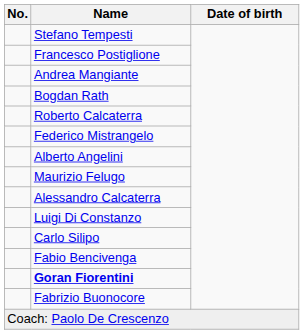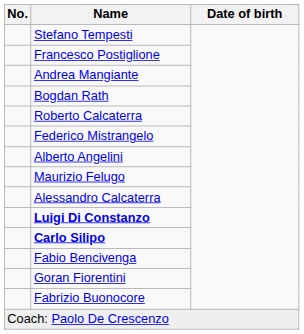(88, 217) normal -> (92, 217) bold
(67, 237) normal -> (69, 237) bold
(84, 278) bold -> (80, 278) normal
